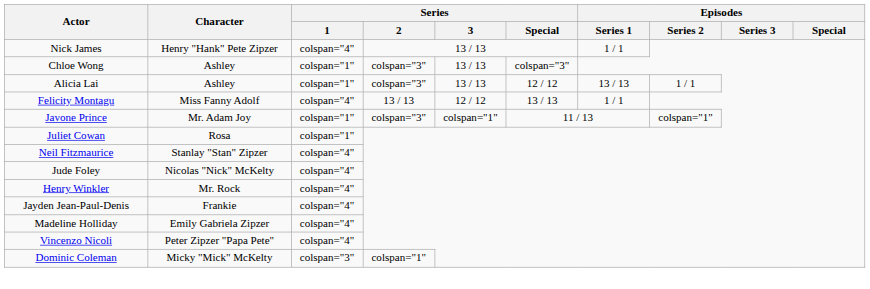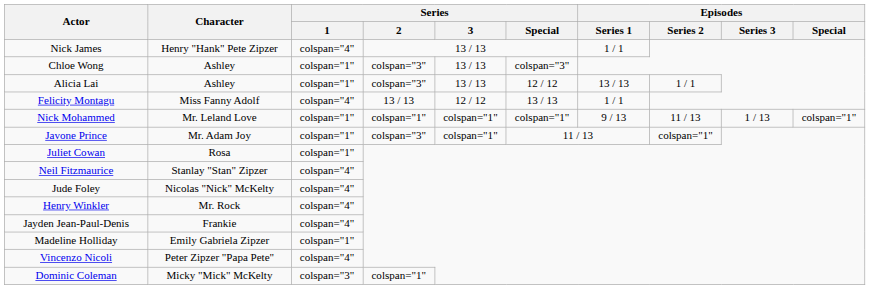+ row: (76, 118)
(327, 223) colspan="4" -> (327, 240) colspan="1"
